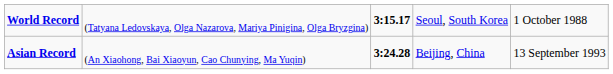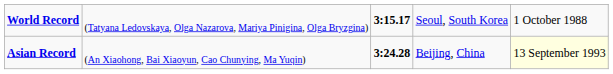(560, 52) no background -> (560, 52) lightyellow background
